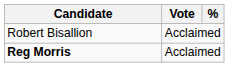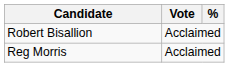(39, 52) bold -> (37, 52) normal
